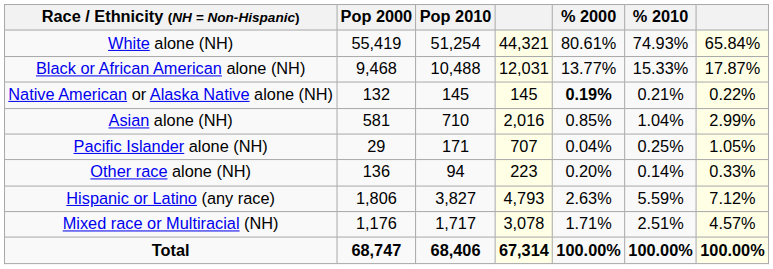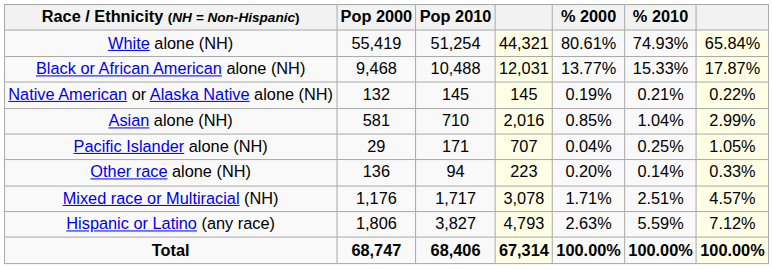(589, 95) bold -> (589, 95) normal
rows swapped: (171, 224) <-> (171, 198)
